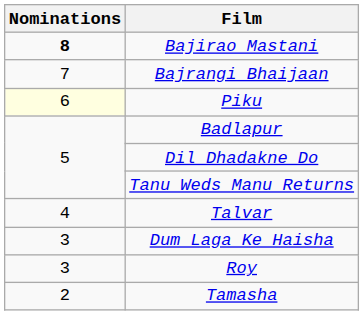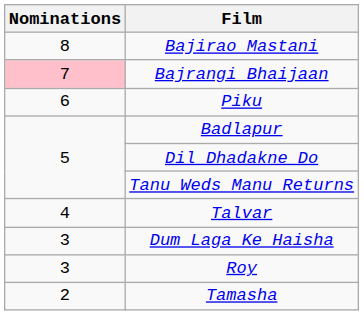(65, 46) bold -> (65, 46) normal
(65, 74) no background -> (65, 74) pink background
(65, 102) lightyellow background -> (65, 102) no background
